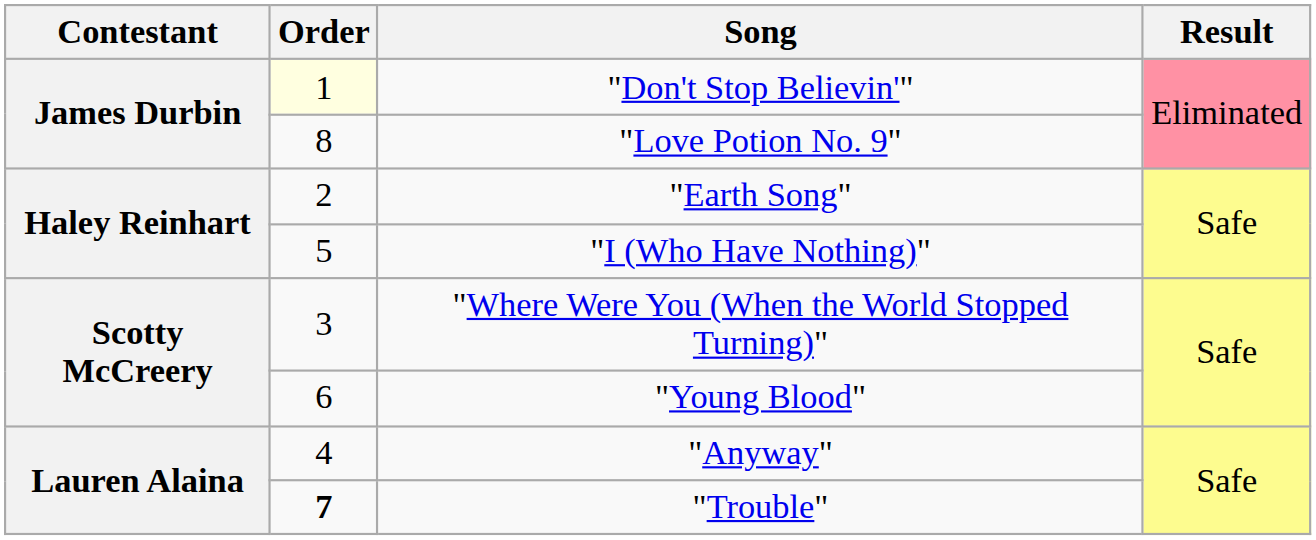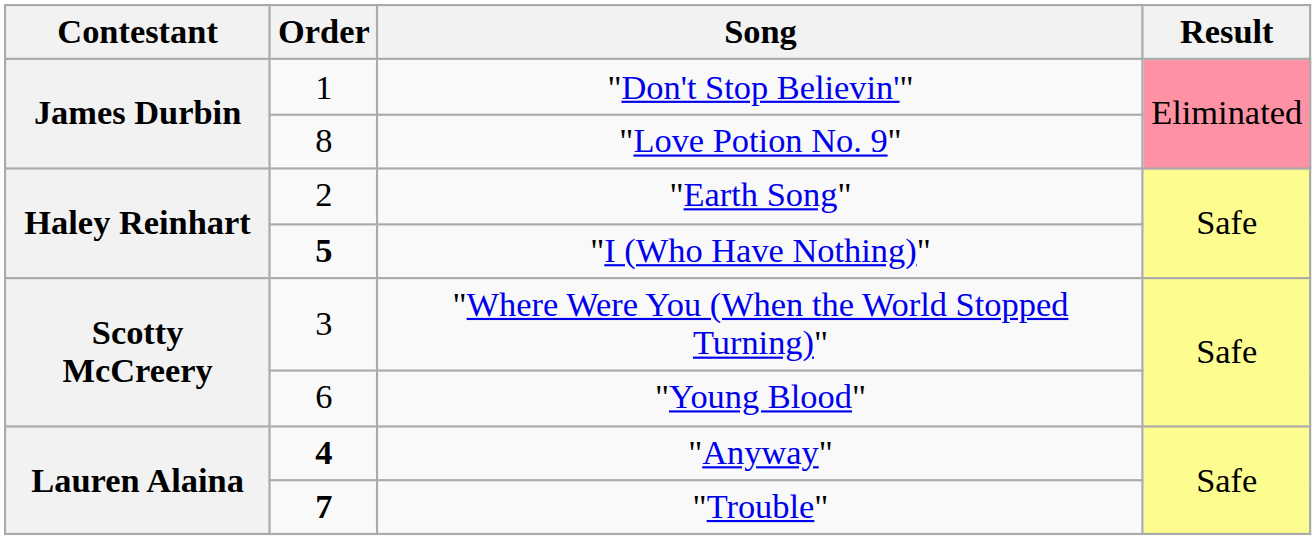(324, 86) lightyellow background -> (324, 86) no background
(324, 250) normal -> (324, 250) bold
(324, 452) normal -> (324, 452) bold
